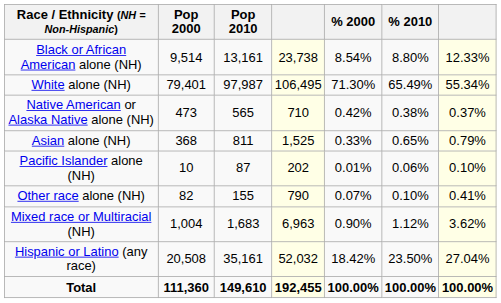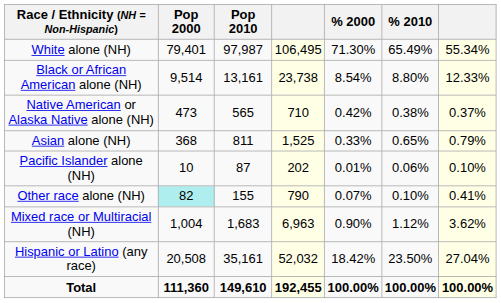rows swapped: (81, 85) <-> (81, 57)
(186, 196) no background -> (186, 196) paleturquoise background
